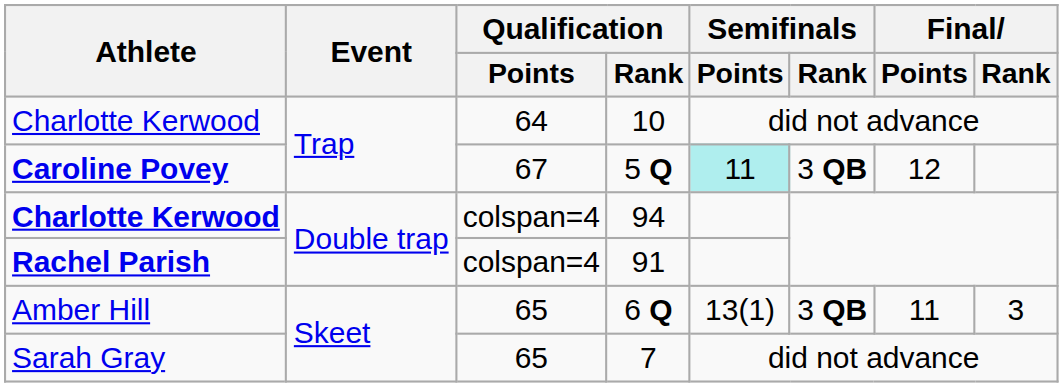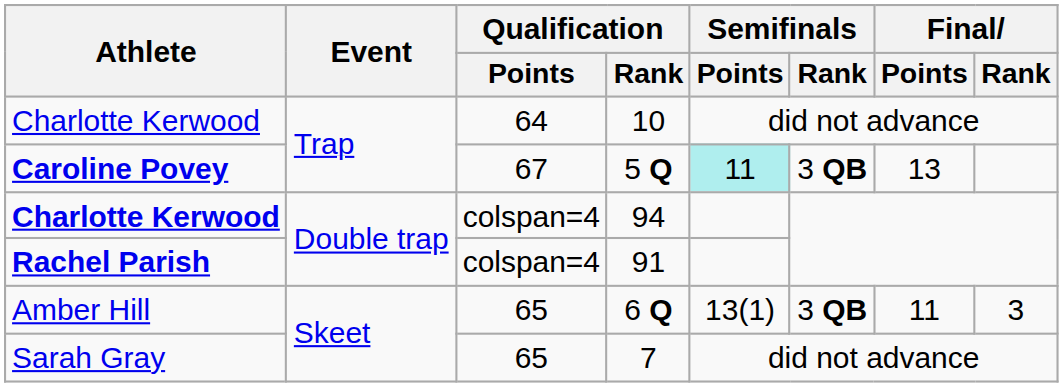(924, 168) 12 -> (924, 168) 13
